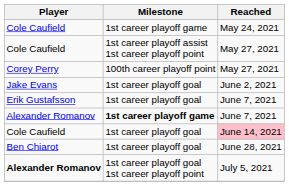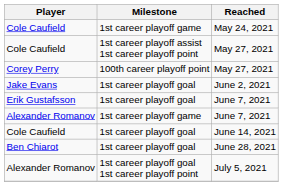(160, 116) bold -> (150, 116) normal
(251, 131) pink background -> (245, 131) no background
(54, 168) bold -> (51, 168) normal
